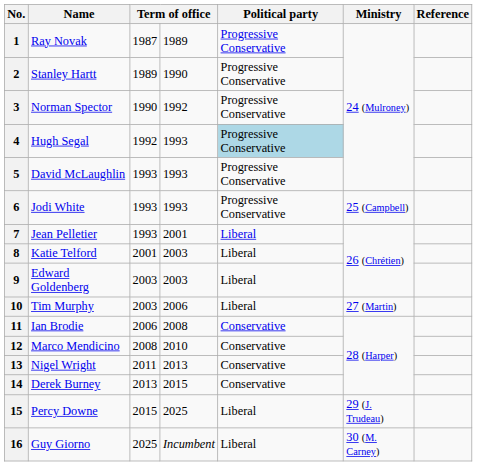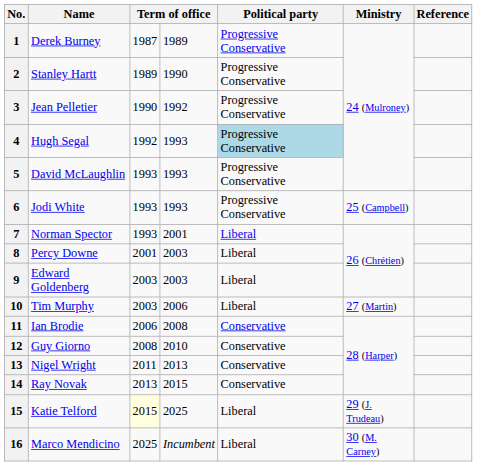(59, 40) Ray Novak -> (66, 40) Derek Burney
(72, 107) Norman Spector -> (64, 107) Jean Pelletier
(64, 234) Jean Pelletier -> (72, 234) Norman Spector
(64, 253) Katie Telford -> (64, 253) Percy Downe
(75, 345) Marco Mendicino -> (61, 345) Guy Giorno
(66, 384) Derek Burney -> (59, 384) Ray Novak
(64, 411) Percy Downe -> (64, 411) Katie Telford
(145, 411) no background -> (145, 411) lightyellow background
(61, 444) Guy Giorno -> (75, 444) Marco Mendicino
